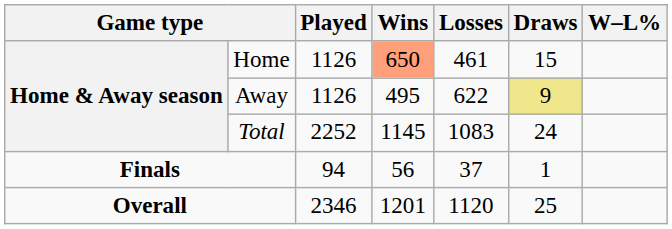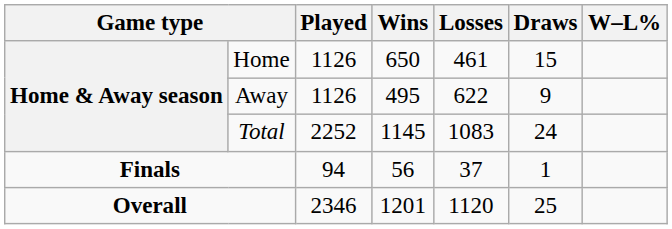(403, 59) lightsalmon background -> (403, 59) no background
(546, 95) khaki background -> (546, 95) no background
